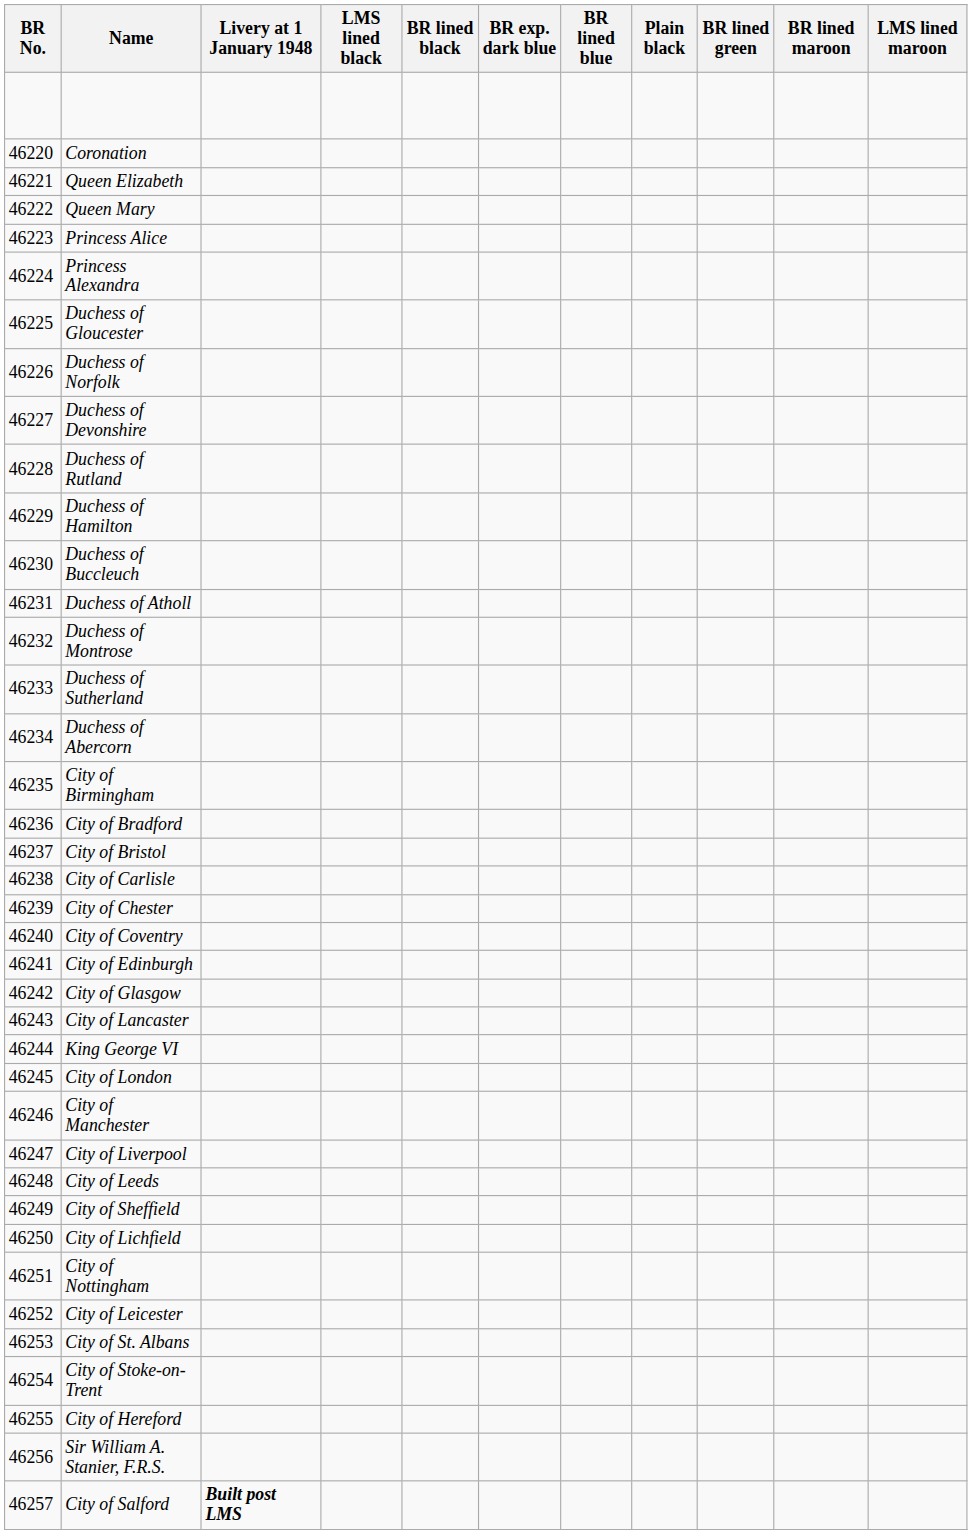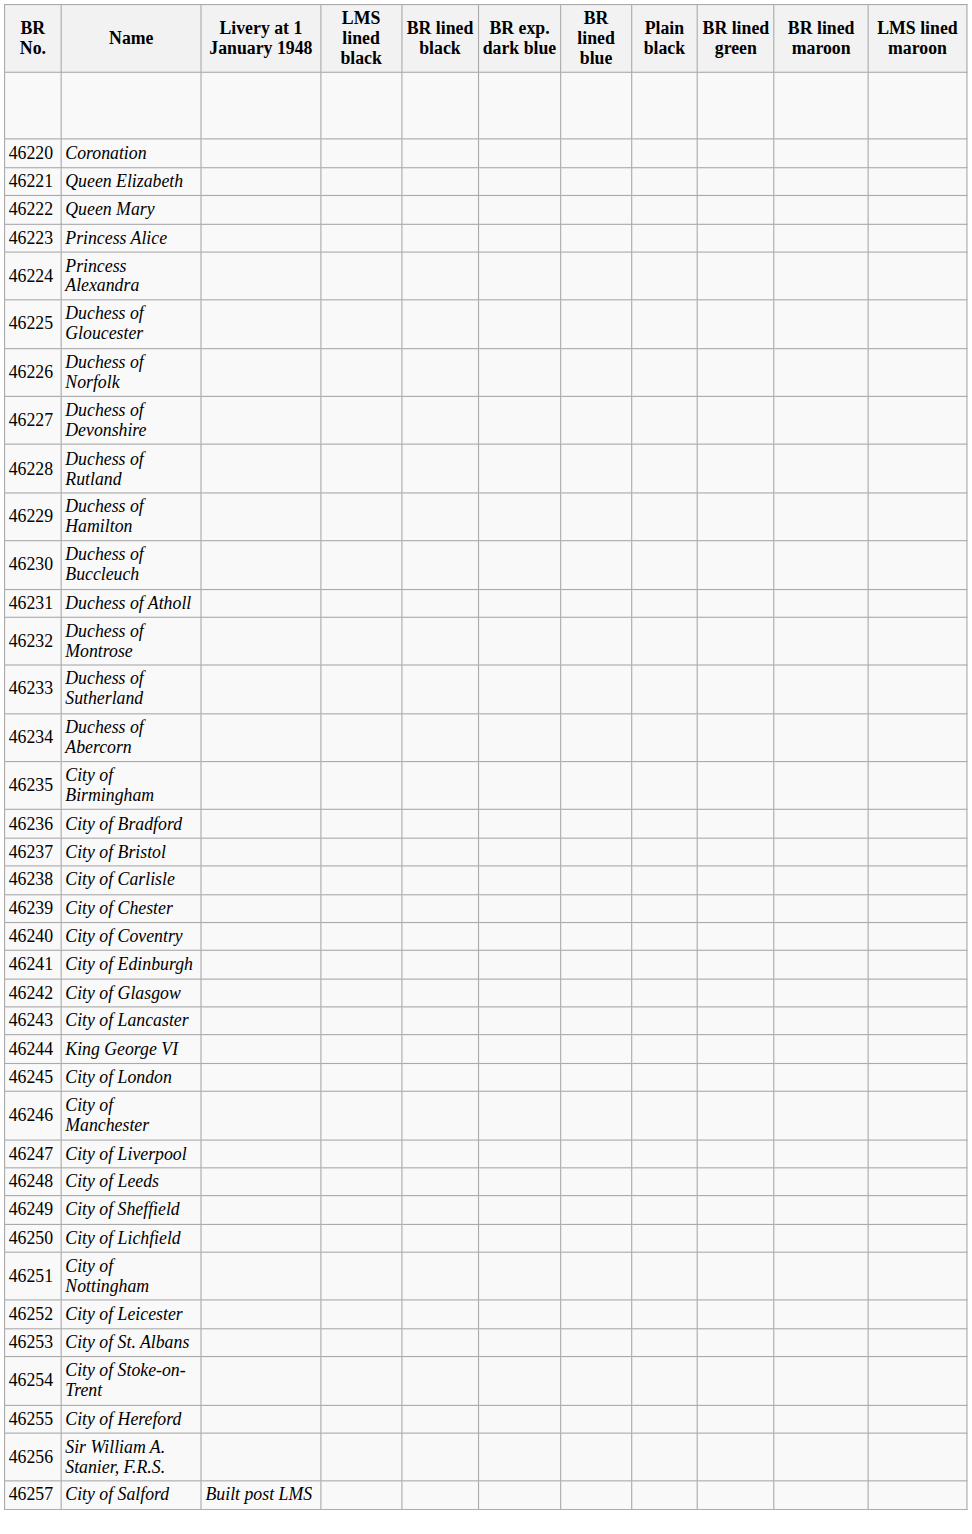(241, 1505) bold -> (259, 1495) normal
